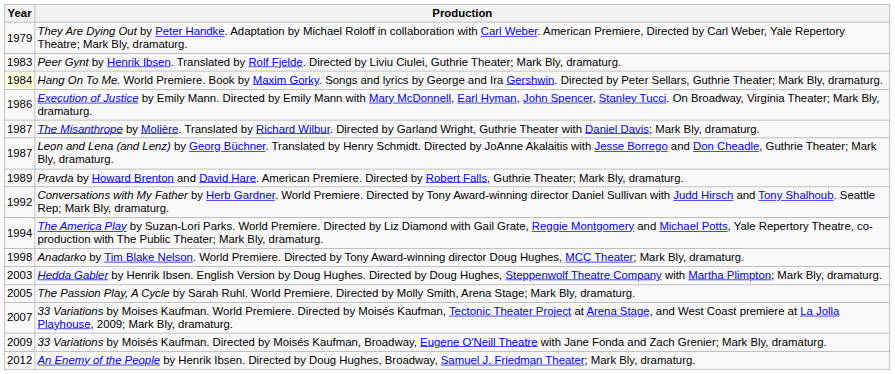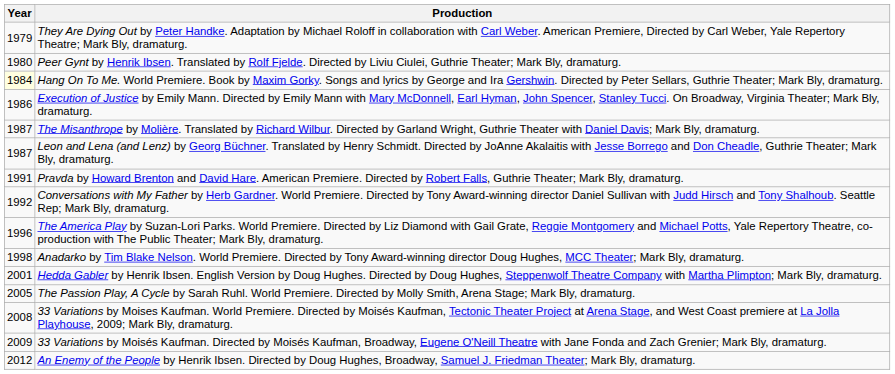(20, 62) 1983 -> (20, 62) 1980
(20, 177) 1989 -> (20, 177) 1991
(20, 233) 1994 -> (20, 233) 1996
(20, 275) 2003 -> (20, 275) 2001
(20, 318) 2007 -> (20, 318) 2008
